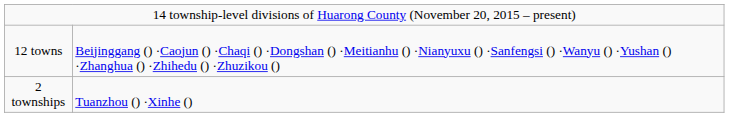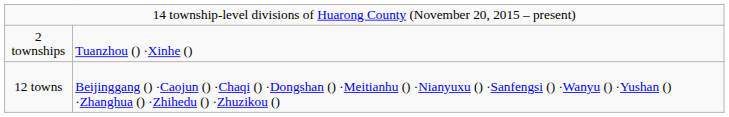rows swapped: (38, 51) <-> (38, 94)
